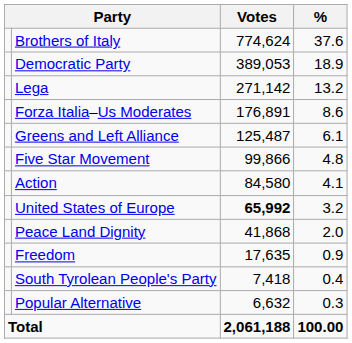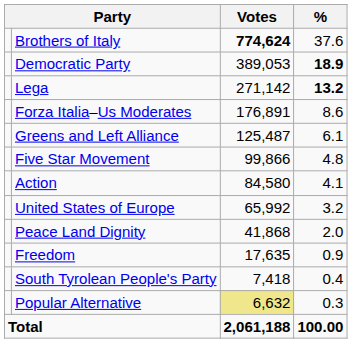(263, 40) normal -> (263, 40) bold
(329, 64) normal -> (329, 64) bold
(329, 88) normal -> (329, 88) bold
(267, 207) bold -> (267, 207) normal
(272, 302) no background -> (272, 302) khaki background
